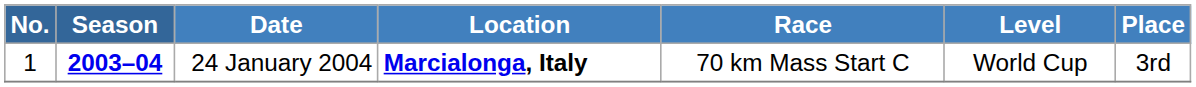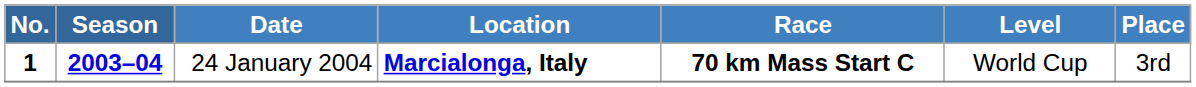(30, 63) normal -> (30, 63) bold
(803, 63) normal -> (803, 63) bold
